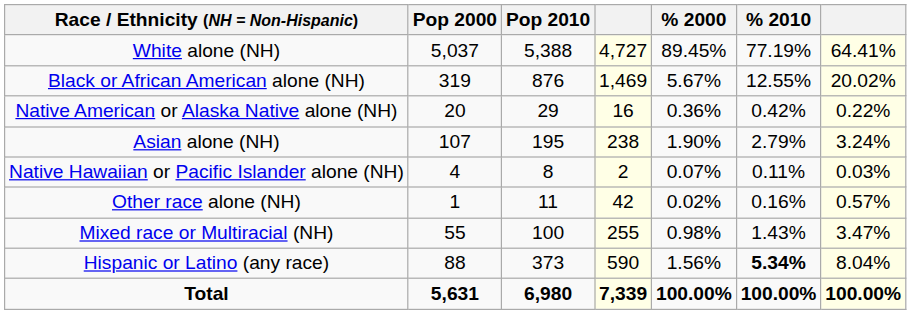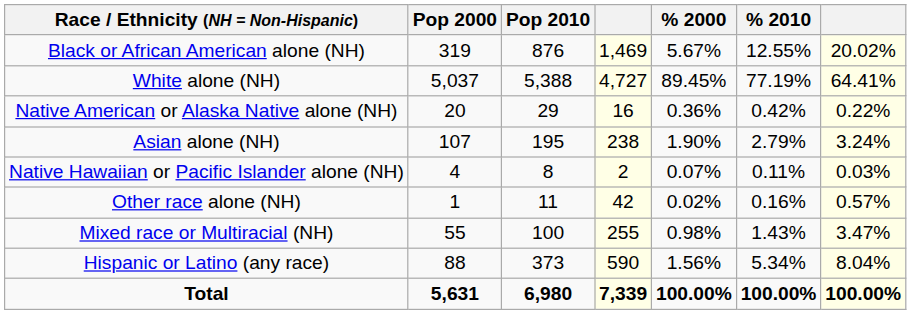rows swapped: (206, 50) <-> (206, 80)
(779, 263) bold -> (779, 263) normal
